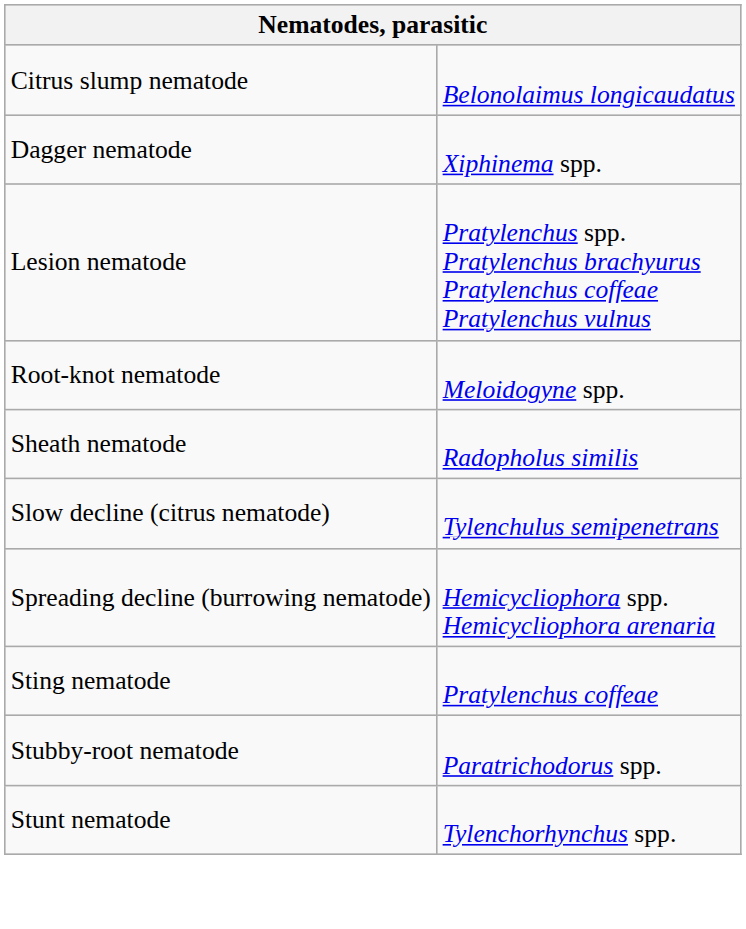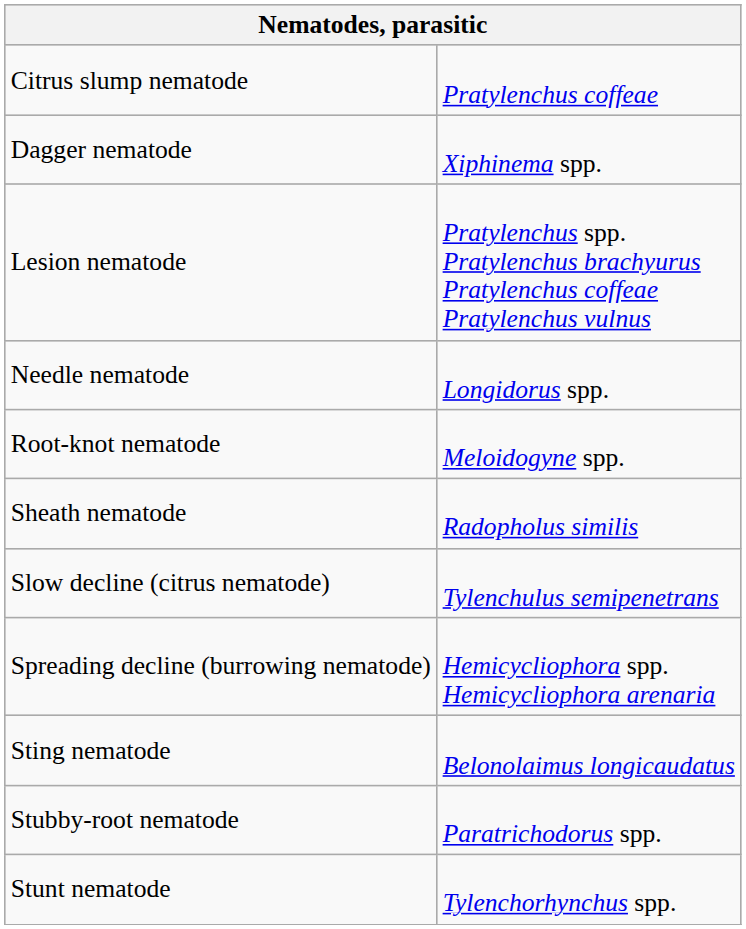(589, 94) Belonolaimus longicaudatus -> (550, 94) Pratylenchus coffeae
+ row: (100, 374)
(550, 695) Pratylenchus coffeae -> (589, 764) Belonolaimus longicaudatus
